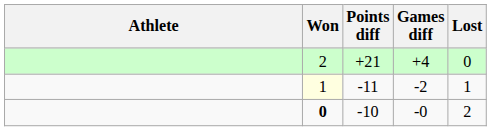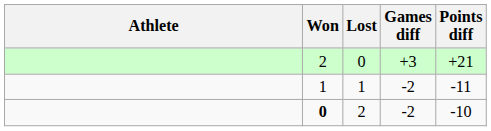columns swapped: (467, 26) <-> (368, 26)
(421, 61) +4 -> (408, 61) +3
(323, 86) lightyellow background -> (323, 86) no background
(421, 112) -0 -> (408, 112) -2
